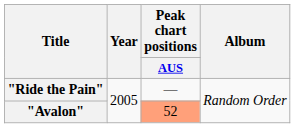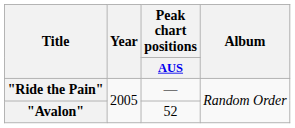(171, 111) lightsalmon background -> (171, 111) no background
